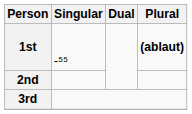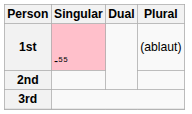(61, 60) no background -> (61, 60) pink background
(162, 47) bold -> (161, 47) normal
